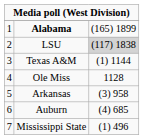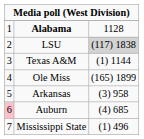(114, 29) (165) 1899 -> (114, 29) 1128
(114, 77) 1128 -> (114, 77) (165) 1899
(9, 110) no background -> (9, 110) pink background
